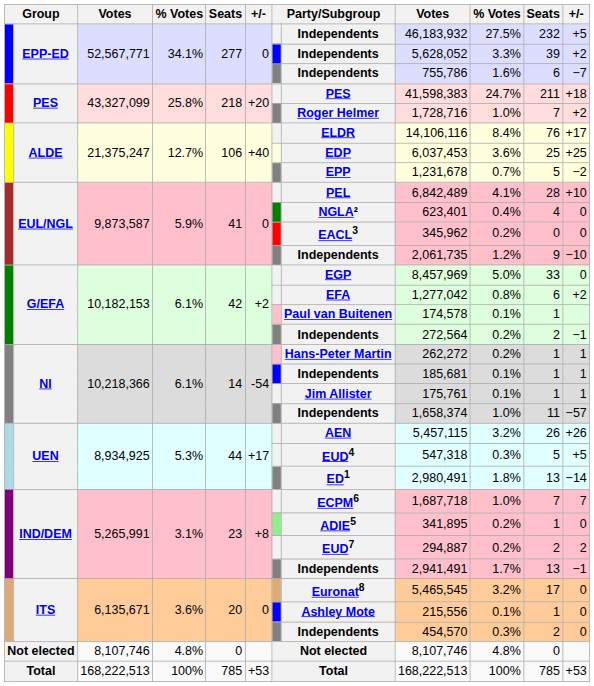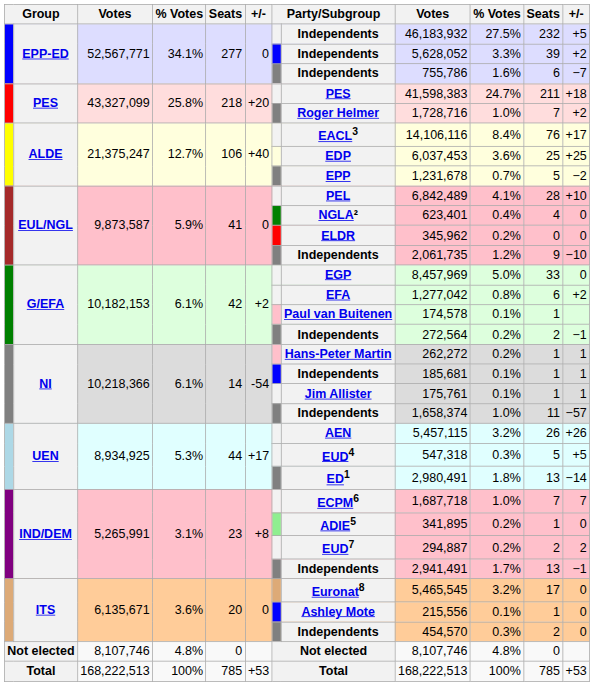(338, 133) ELDR -> (338, 134) EACL3
(338, 233) EACL3 -> (338, 235) ELDR
